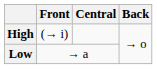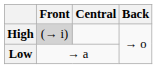(55, 34) no background -> (55, 34) lightgrey background
